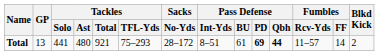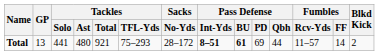(210, 43) normal -> (210, 43) bold
(241, 43) normal -> (241, 43) bold
(259, 43) bold -> (259, 43) normal
(277, 43) bold -> (277, 43) normal
